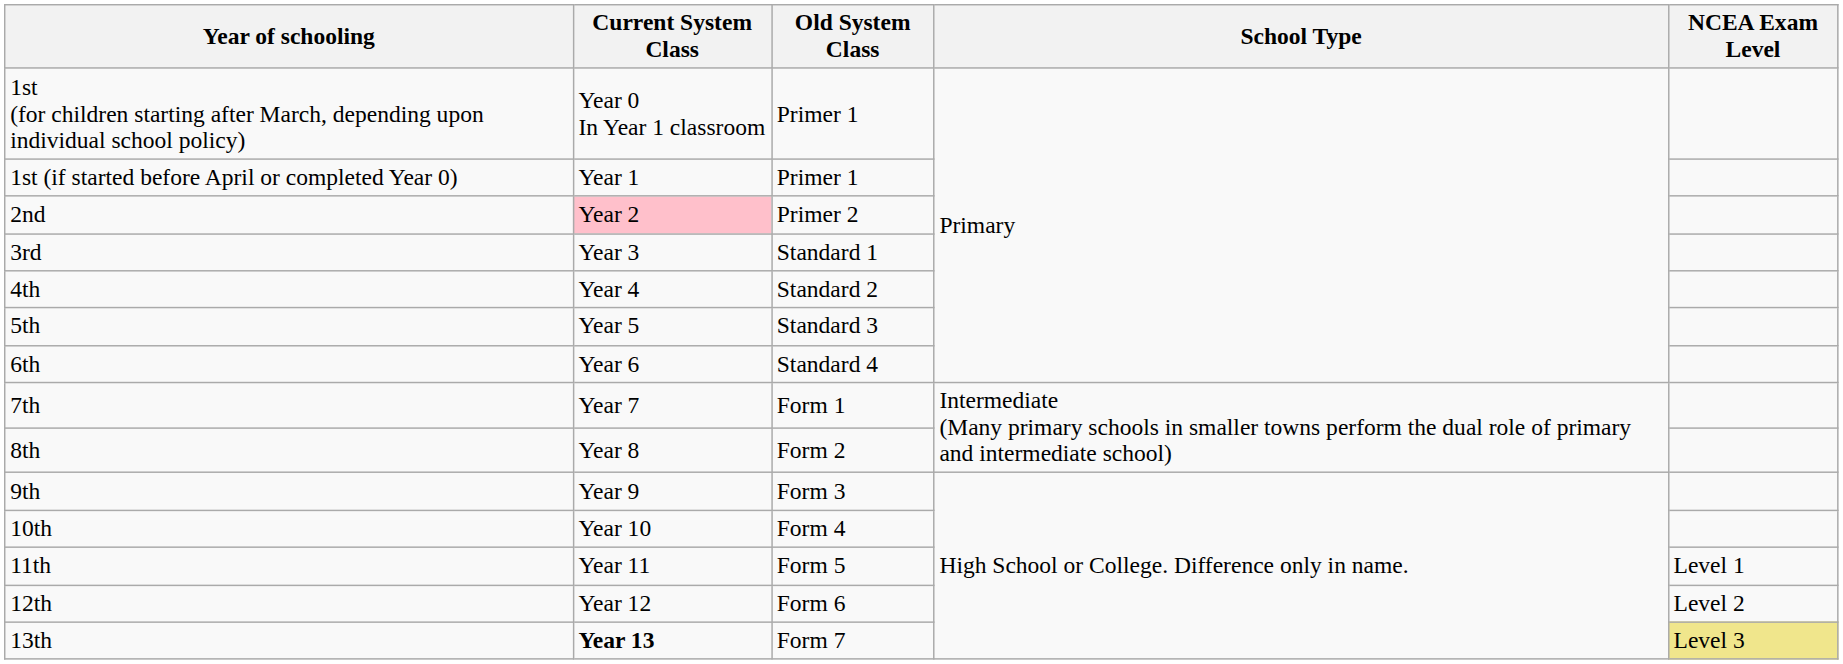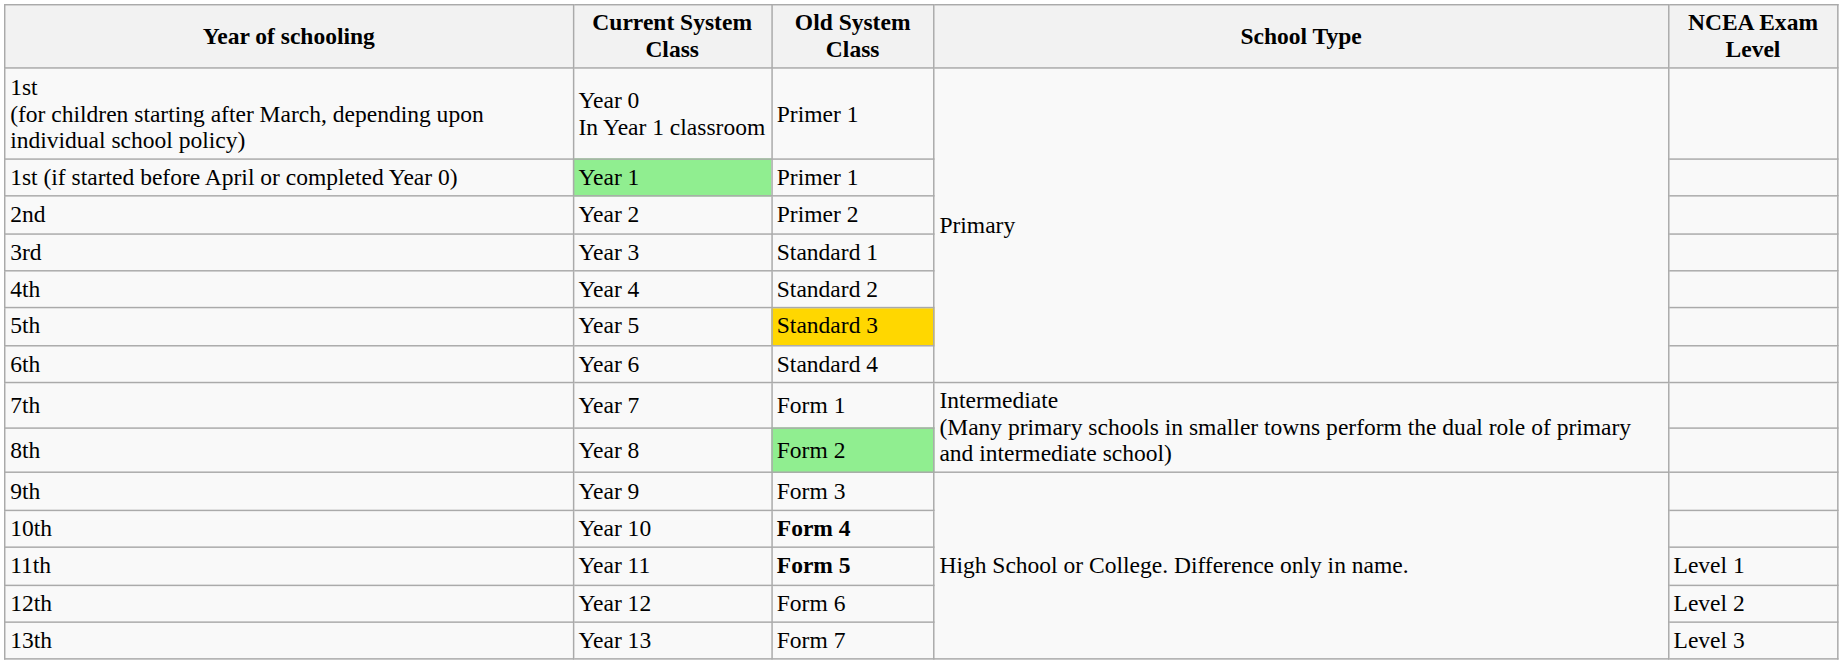(609, 177) no background -> (609, 177) lightgreen background
(609, 214) pink background -> (609, 214) no background
(827, 326) no background -> (827, 326) gold background
(811, 449) no background -> (811, 449) lightgreen background
(811, 528) normal -> (814, 528) bold
(811, 565) normal -> (814, 565) bold
(616, 640) bold -> (615, 640) normal
(1709, 640) khaki background -> (1709, 640) no background
